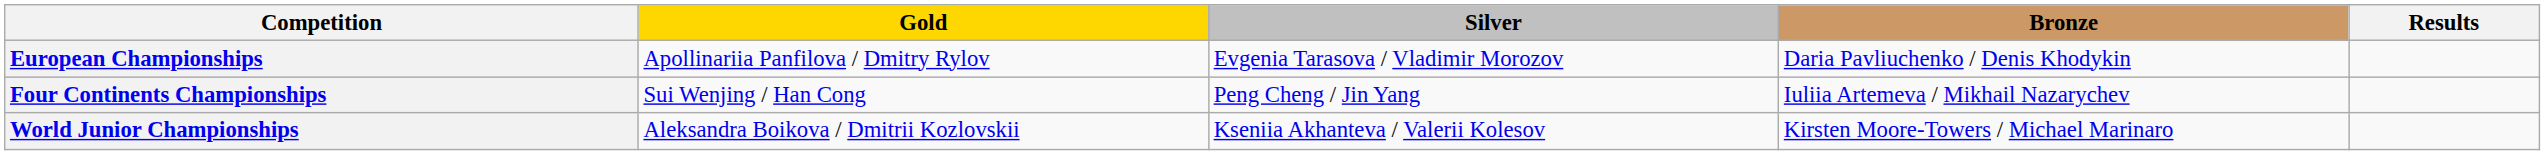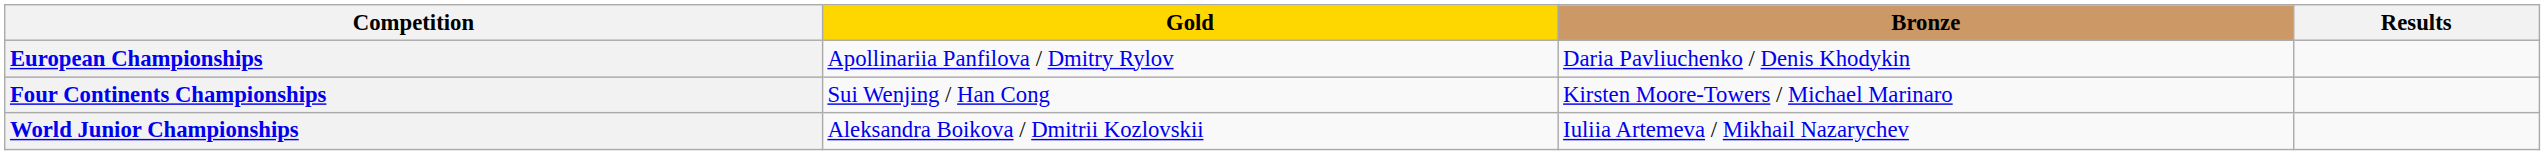- column: (1493, 22)
(1957, 94) Iuliia Artemeva / Mikhail Nazarychev -> (1758, 94) Kirsten Moore-Towers / Michael Marinaro
(1979, 130) Kirsten Moore-Towers / Michael Marinaro -> (1736, 130) Iuliia Artemeva / Mikhail Nazarychev
